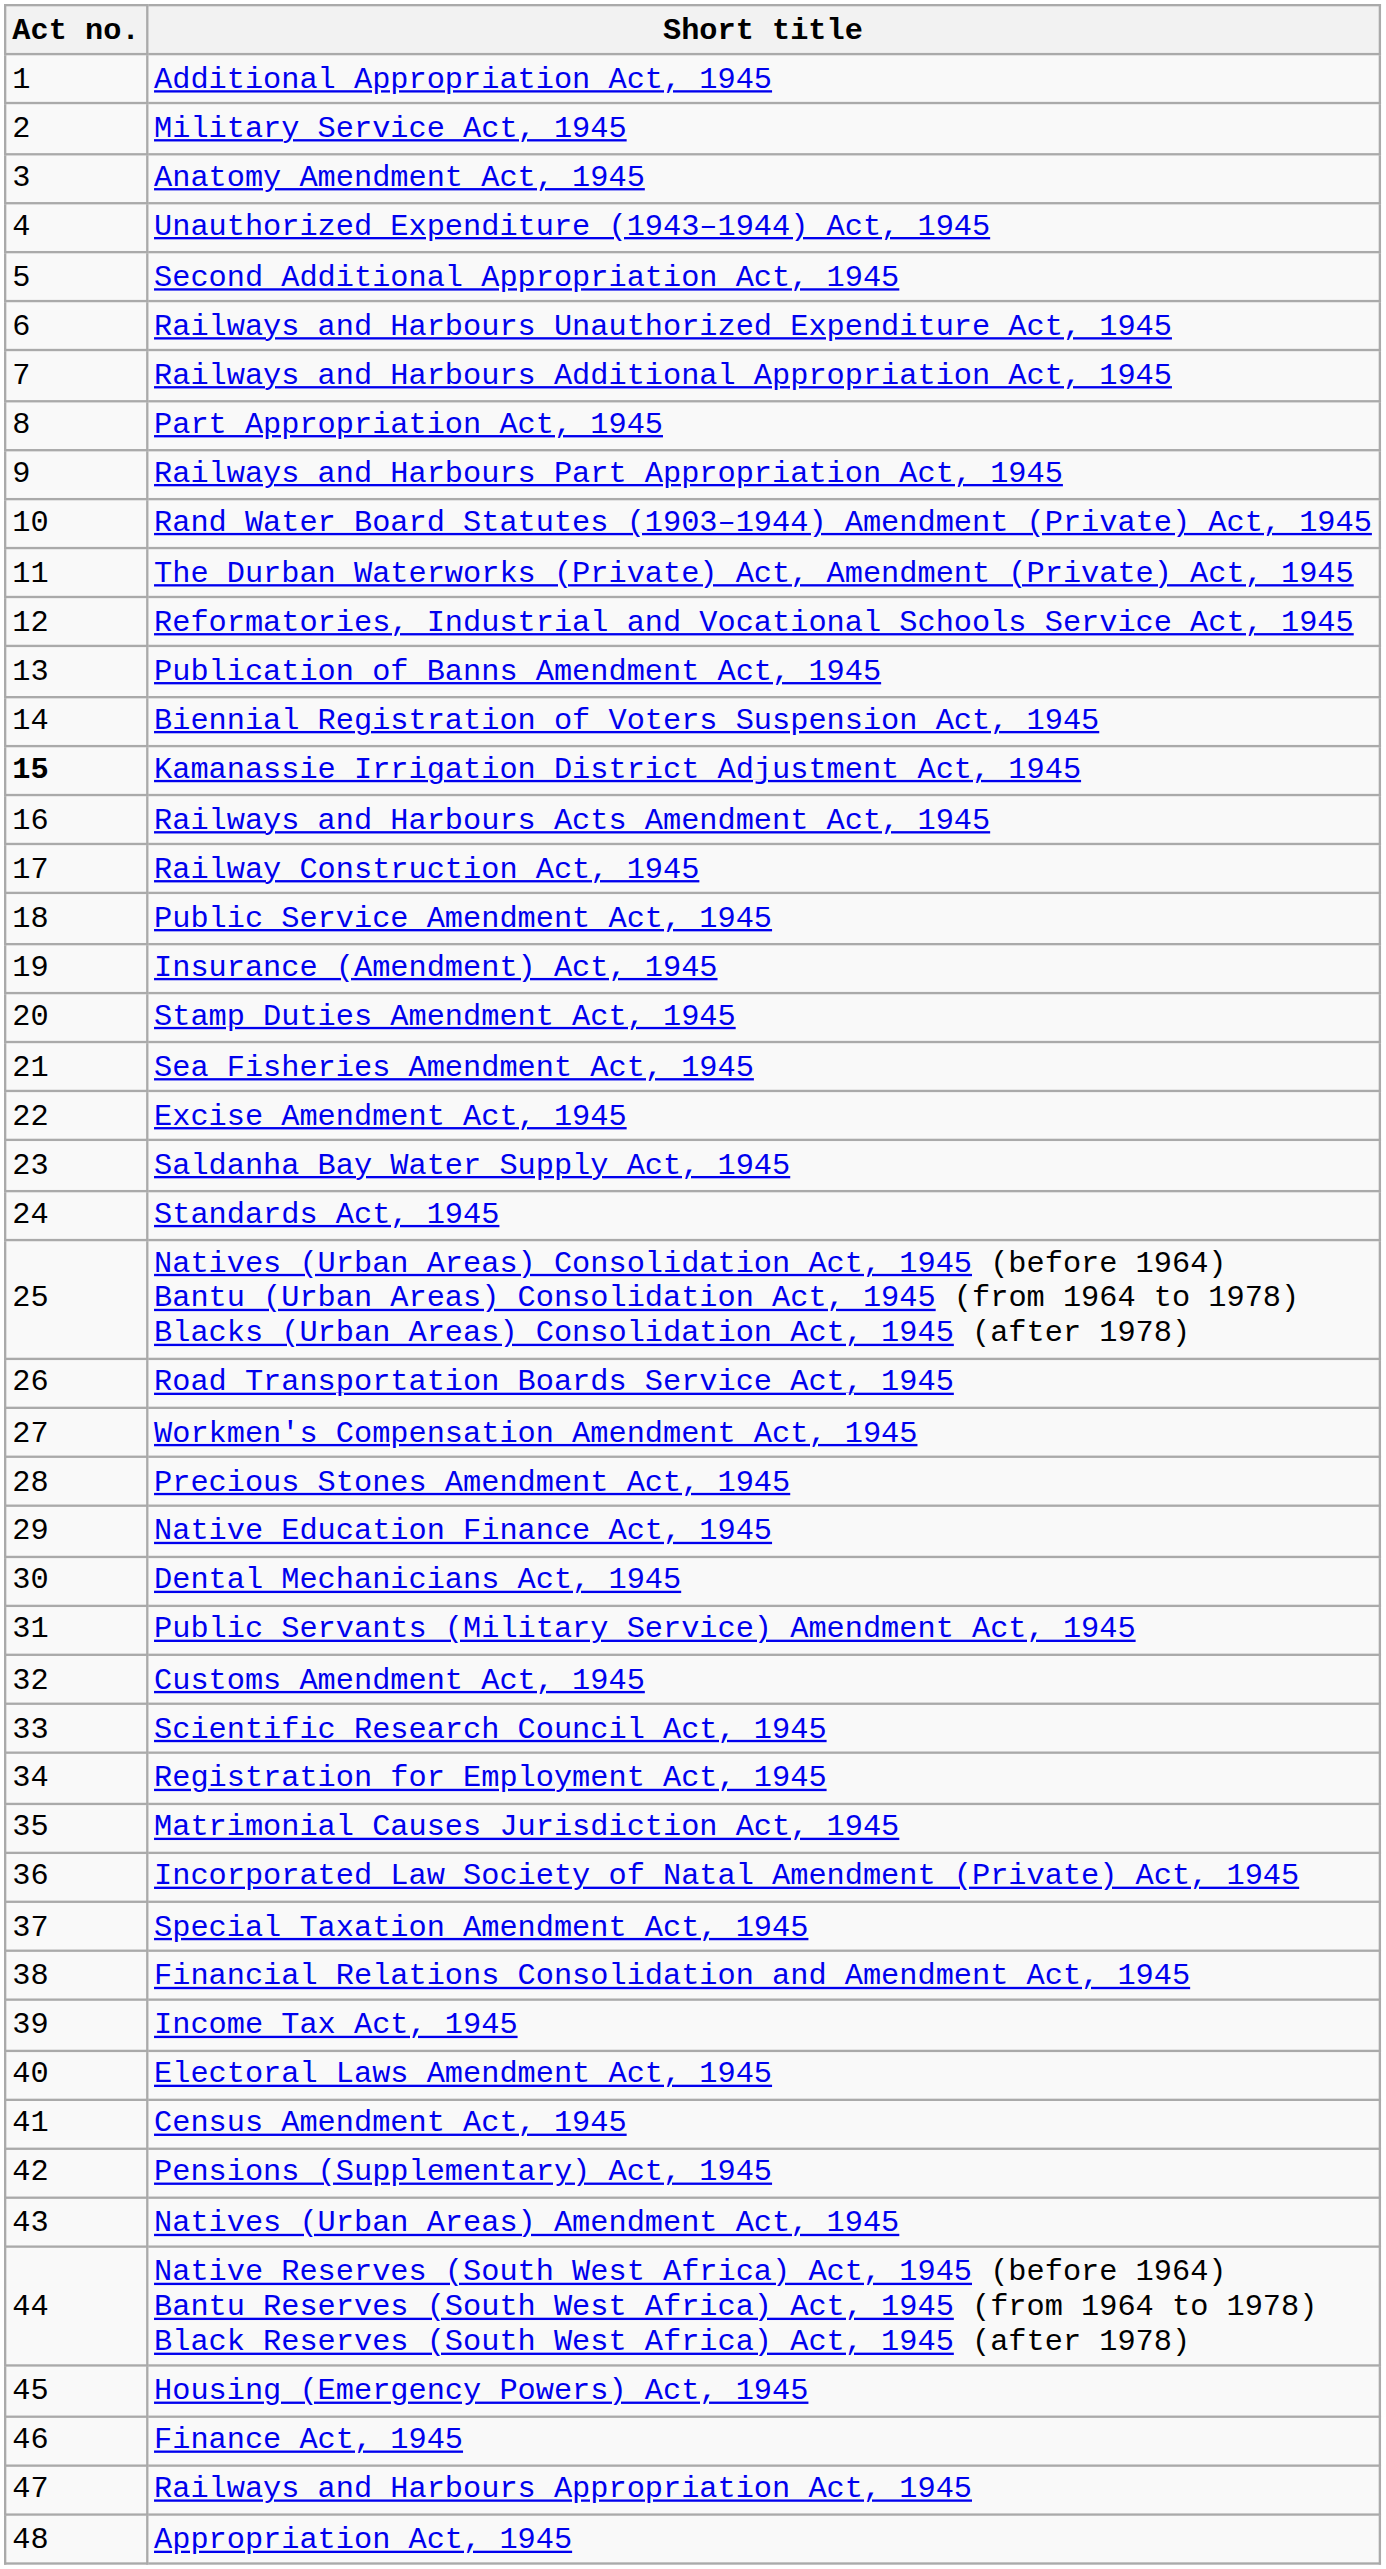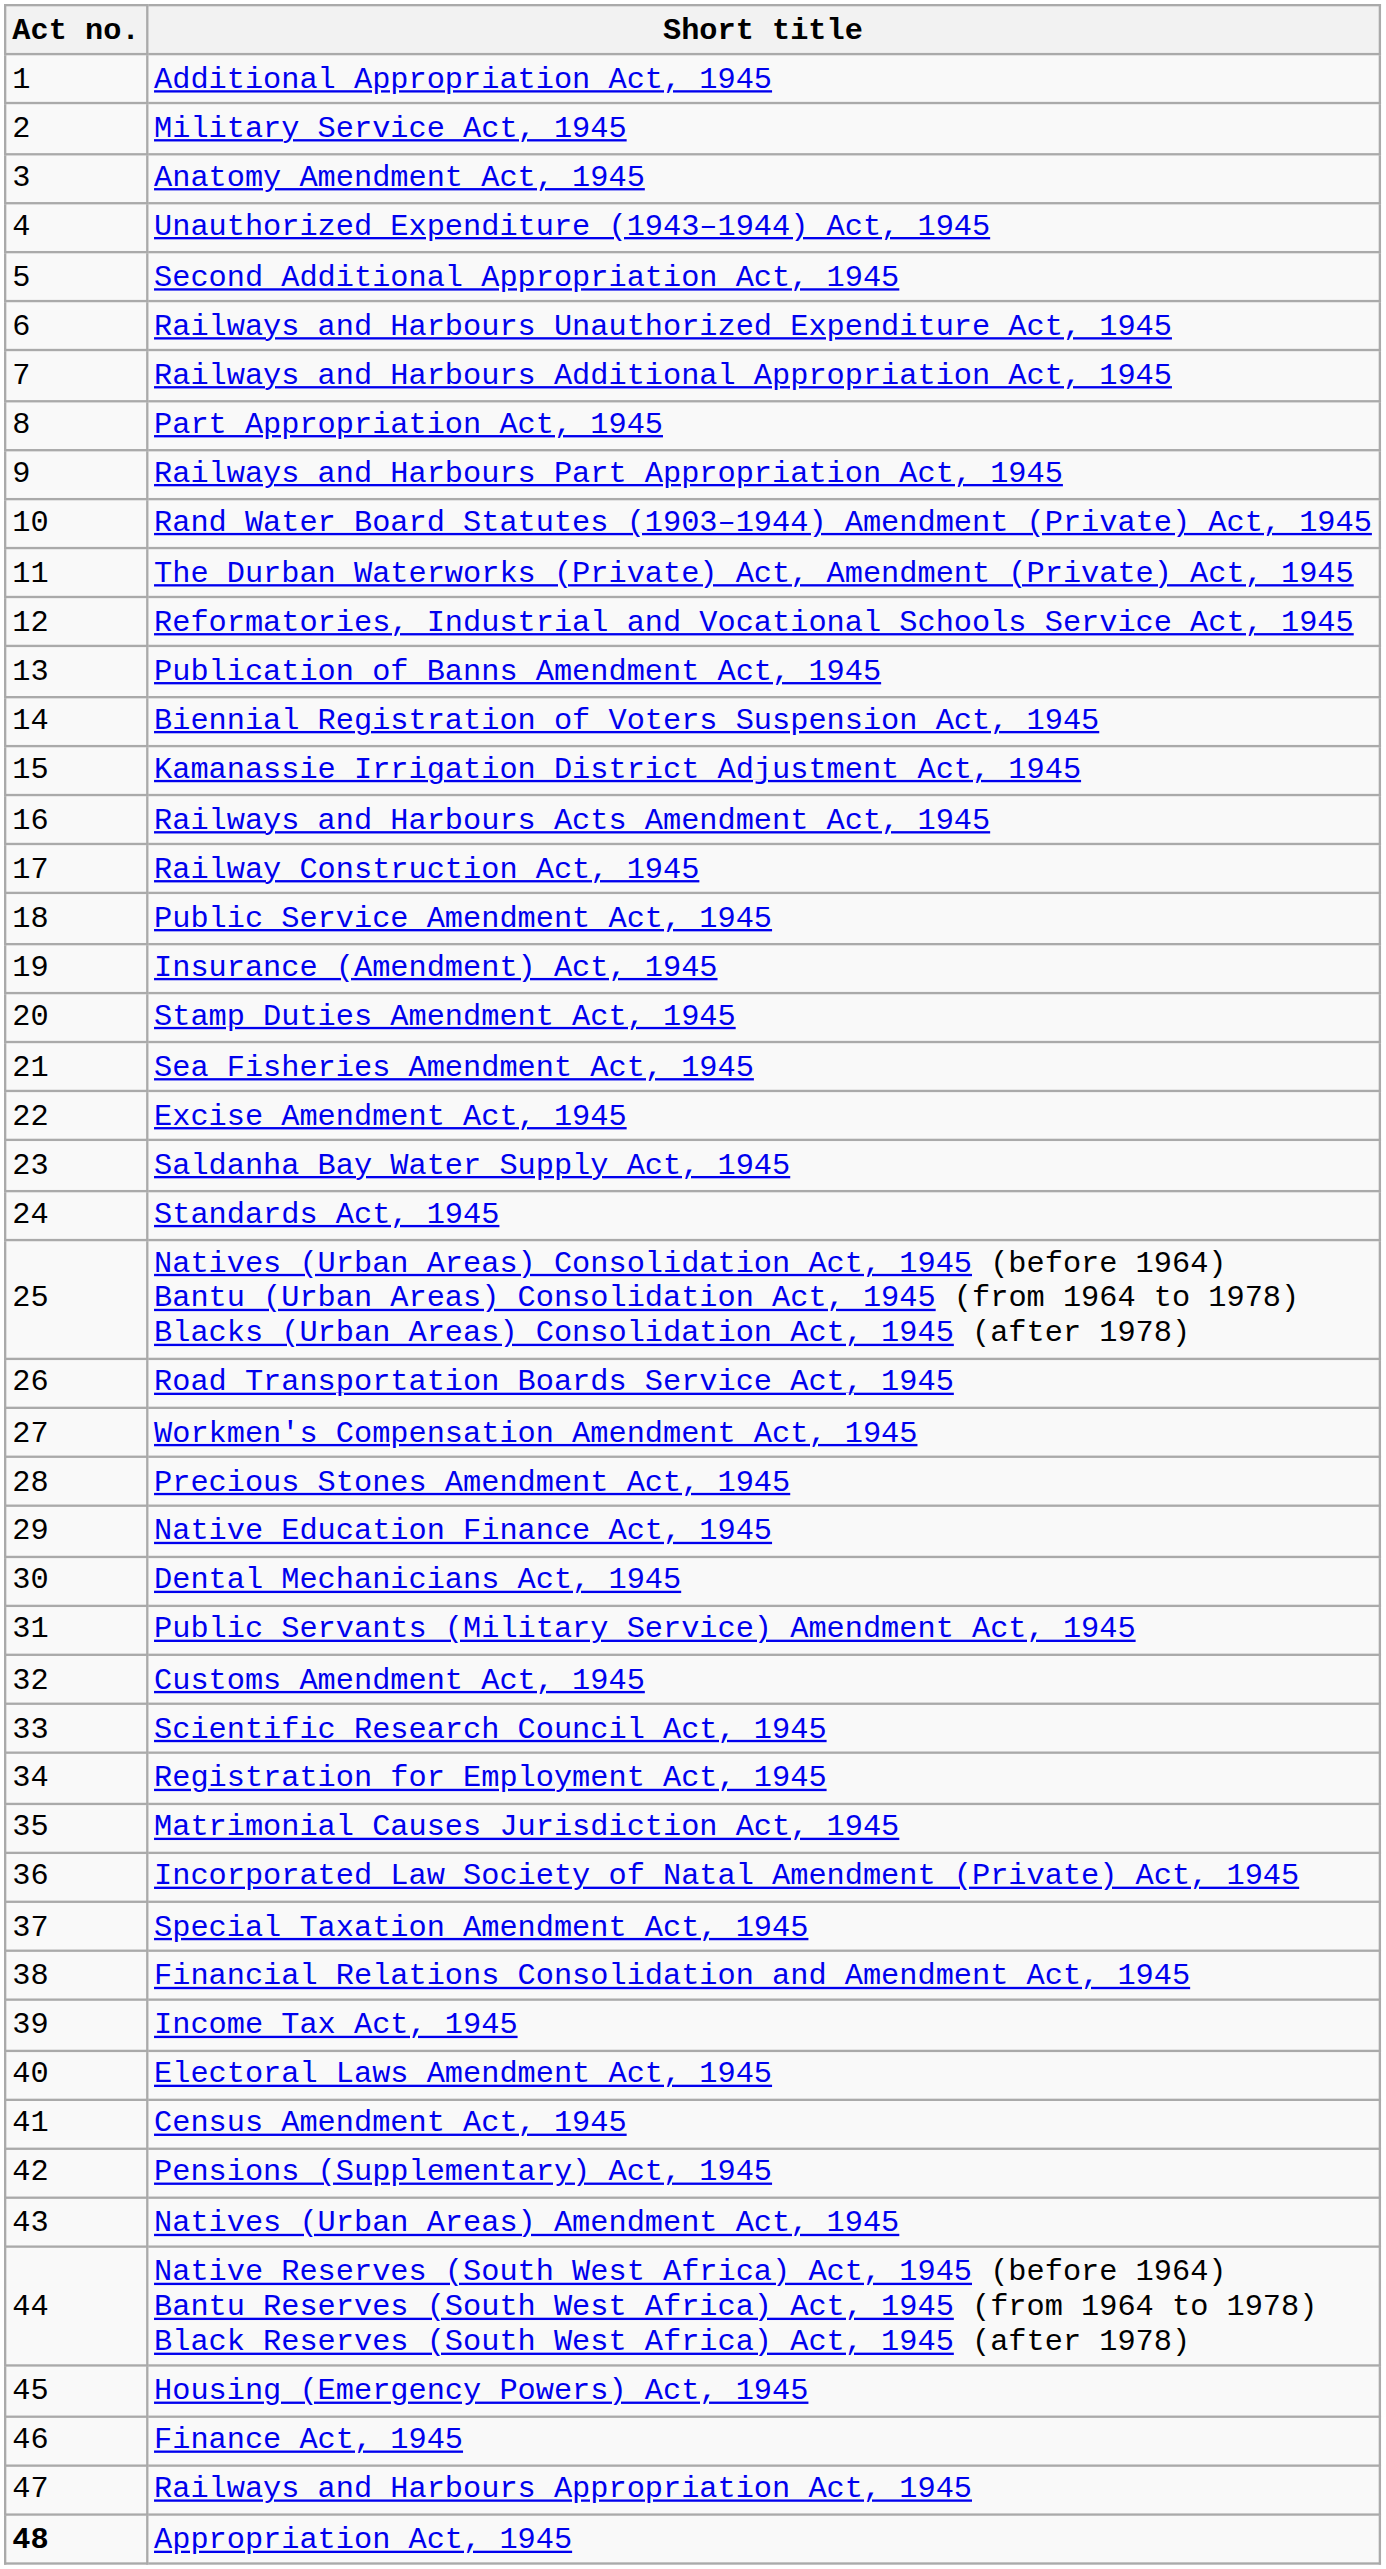(31, 770) bold -> (31, 770) normal
(31, 2539) normal -> (31, 2539) bold
